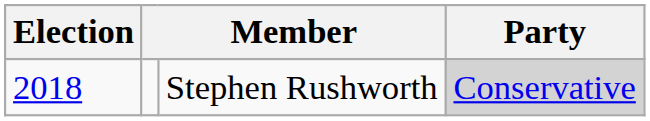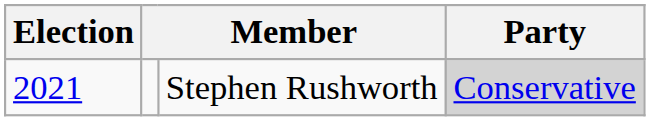(48, 86) 2018 -> (48, 86) 2021
